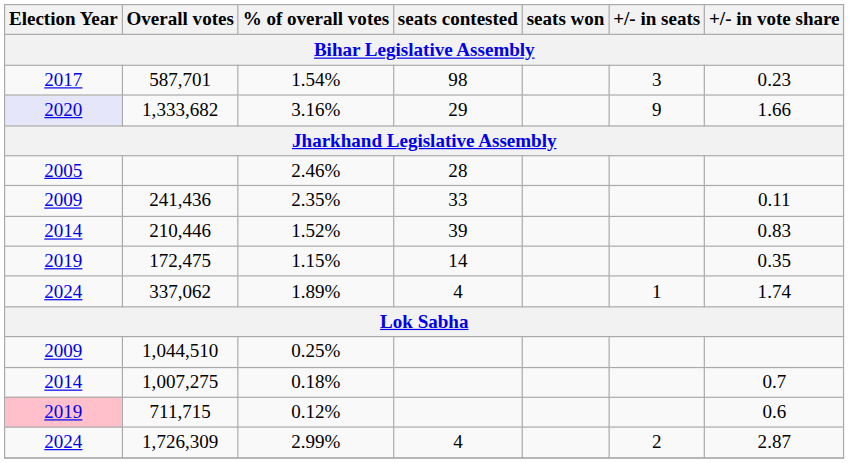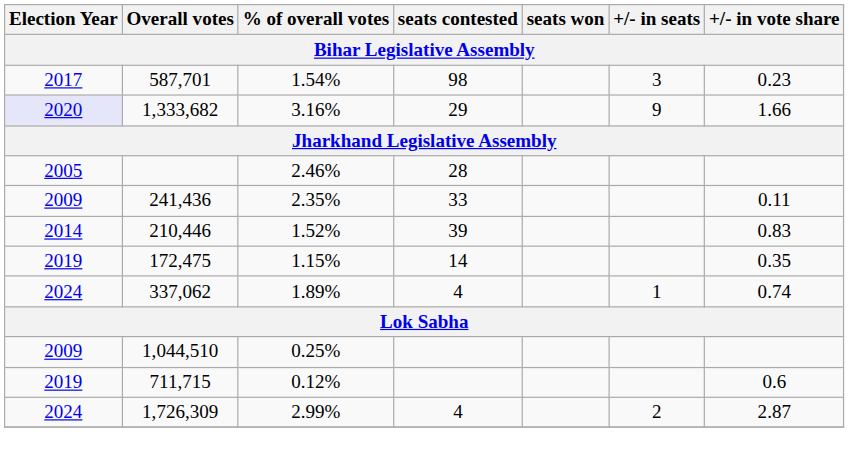(774, 291) 1.74 -> (774, 291) 0.74
- row: (180, 381)
(63, 412) pink background -> (63, 381) no background
